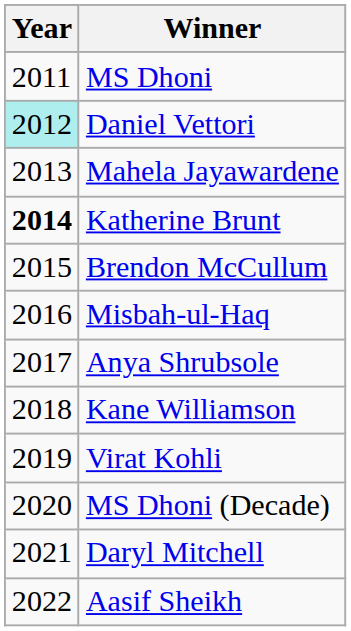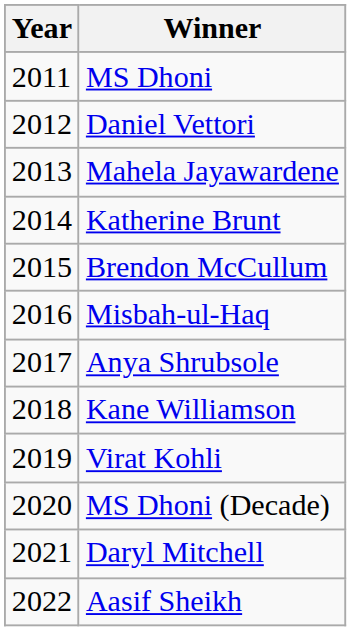(42, 123) paleturquoise background -> (42, 123) no background
(42, 219) bold -> (42, 219) normal
